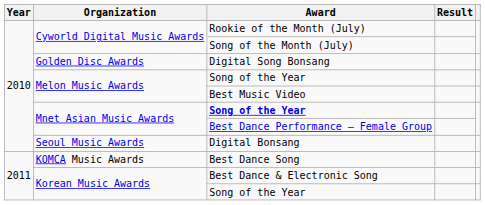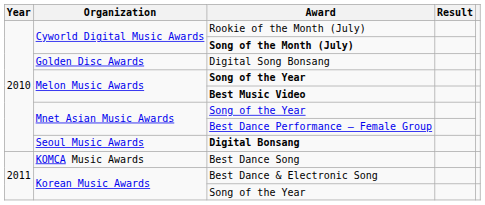(281, 45) normal -> (281, 45) bold
(257, 78) normal -> (257, 78) bold
(257, 94) normal -> (257, 94) bold
(257, 110) bold -> (257, 110) normal
(254, 143) normal -> (254, 143) bold
